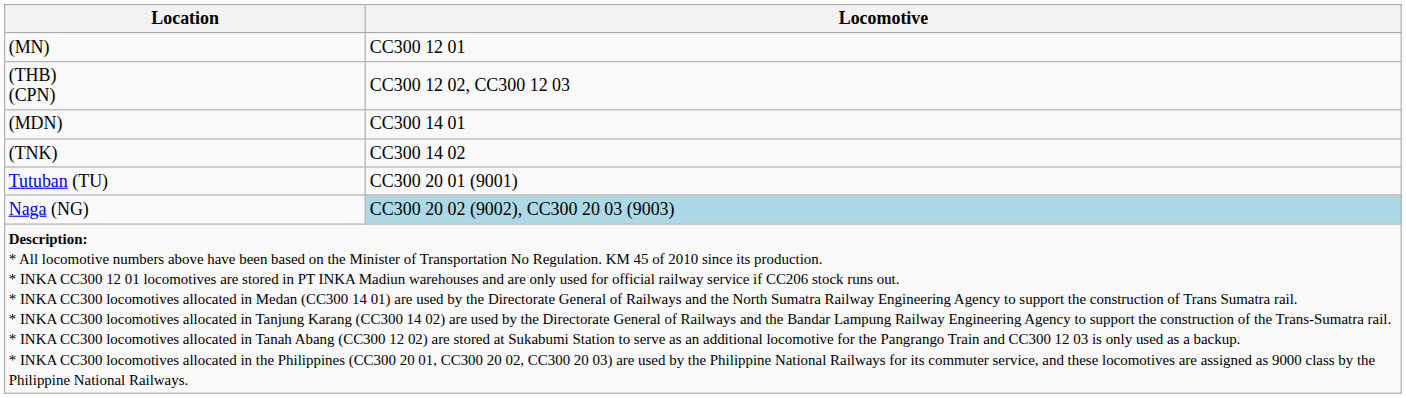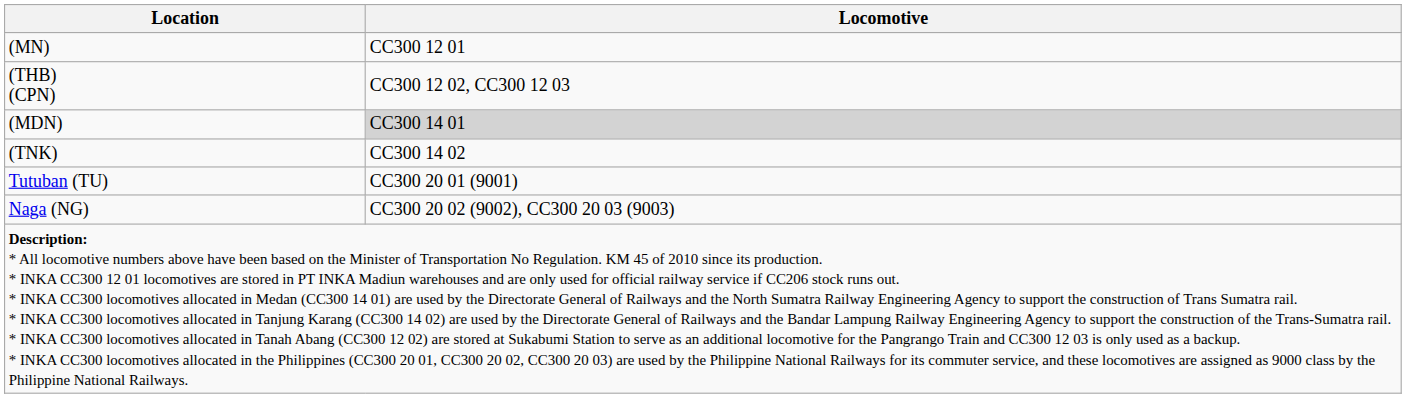(418, 124) no background -> (418, 124) lightgrey background
(522, 209) lightblue background -> (522, 209) no background
